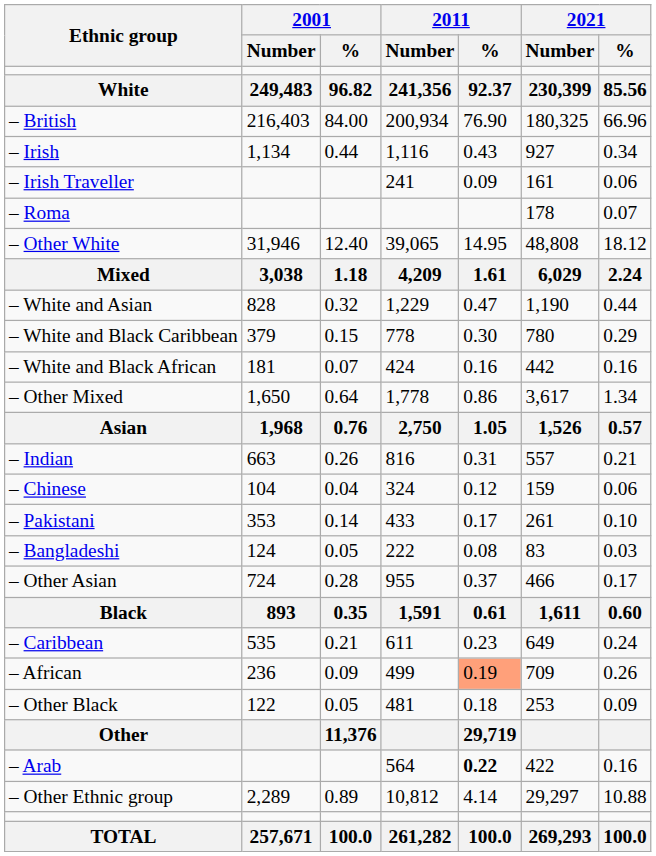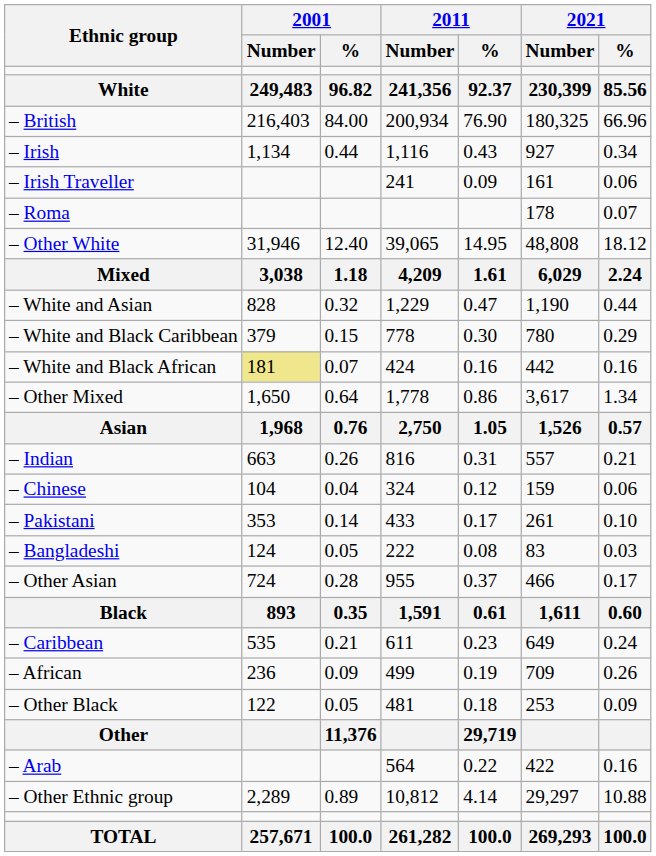(261, 366) no background -> (261, 366) khaki background
(480, 673) lightsalmon background -> (480, 673) no background
(480, 765) bold -> (480, 765) normal
